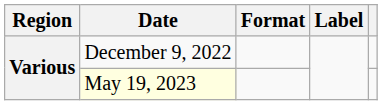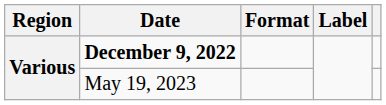(158, 52) normal -> (160, 52) bold
(140, 83) lightyellow background -> (140, 83) no background
